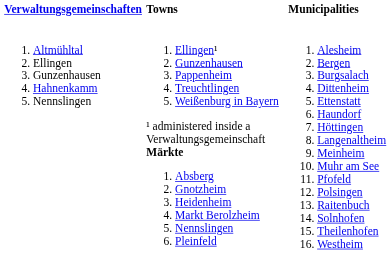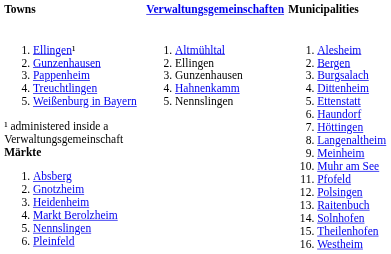columns swapped: (162, 9) <-> (73, 9)
